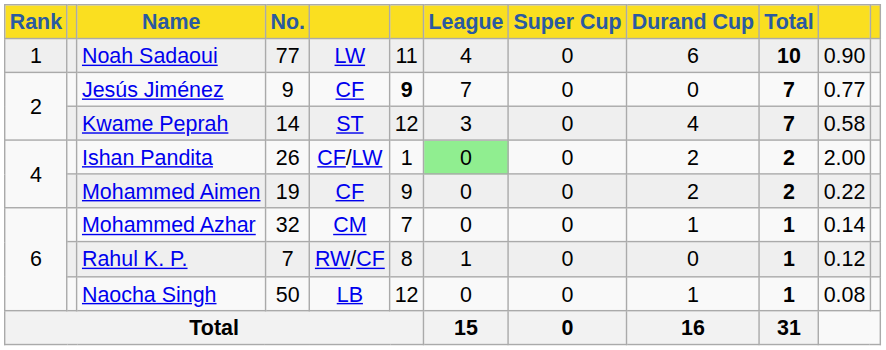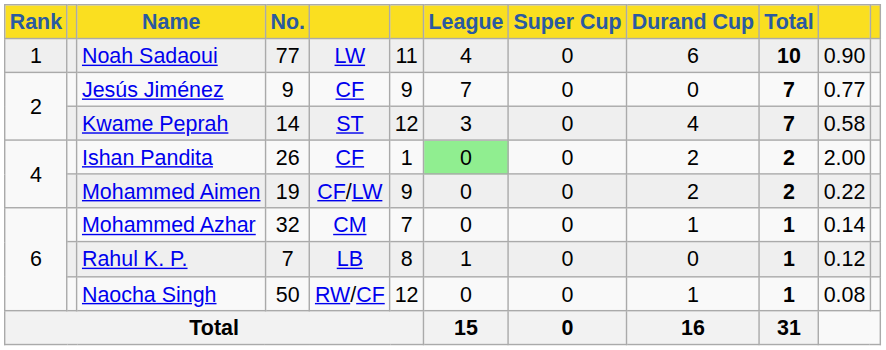(407, 90) bold -> (407, 90) normal
(350, 158) CF/LW -> (350, 158) CF
(350, 191) CF -> (350, 191) CF/LW
(350, 259) RW/CF -> (350, 259) LB
(350, 293) LB -> (350, 293) RW/CF
